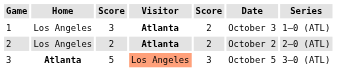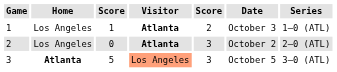(111, 27) 3 -> (111, 27) 1
(111, 44) 2 -> (111, 44) 0
(209, 44) 2 -> (209, 44) 3
